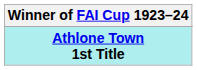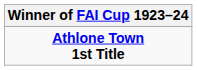(98, 45) paleturquoise background -> (98, 45) no background
